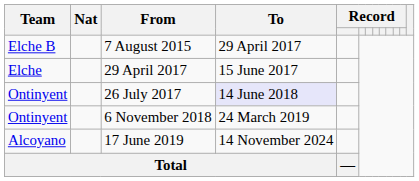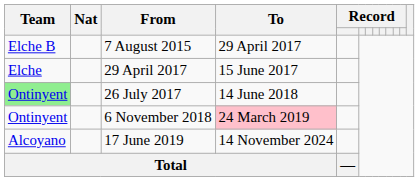(38, 93) no background -> (38, 93) lightgreen background
(258, 93) lavender background -> (258, 93) no background
(264, 117) no background -> (264, 117) pink background
